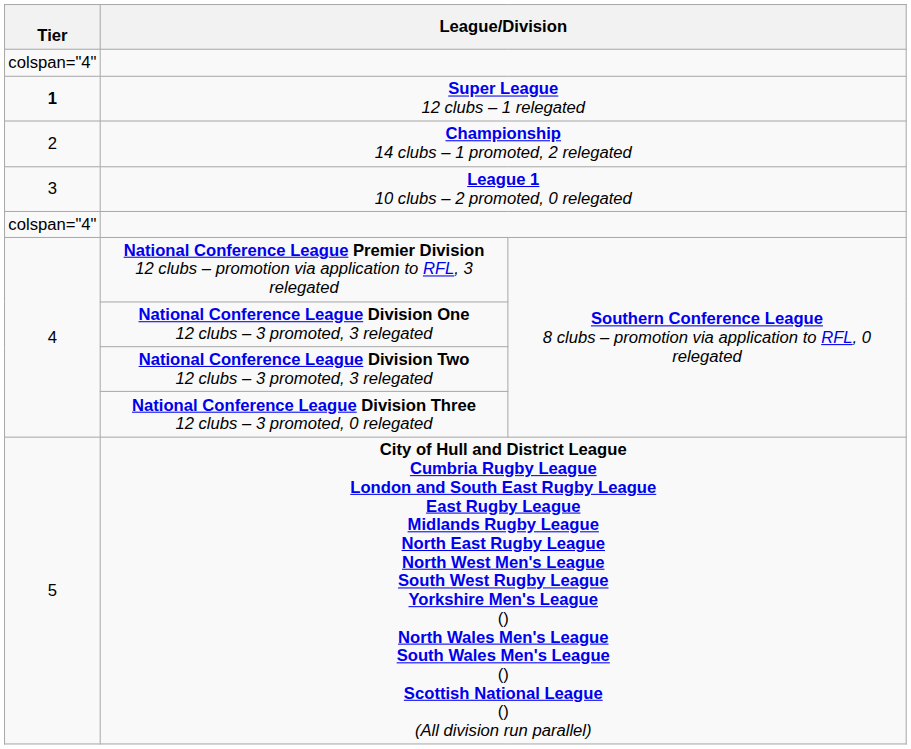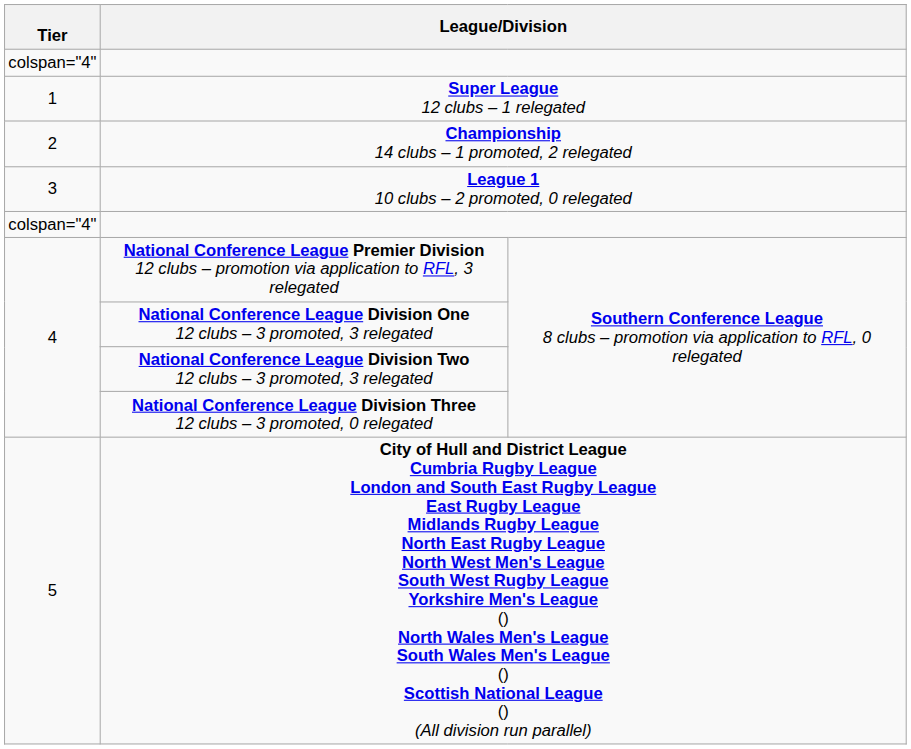(52, 98) bold -> (52, 98) normal
